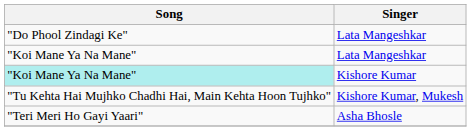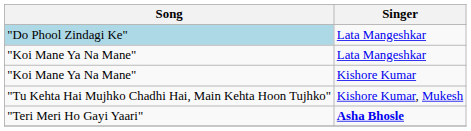(68, 34) no background -> (68, 34) lightblue background
(72, 75) paleturquoise background -> (72, 75) no background
(369, 116) normal -> (370, 116) bold
